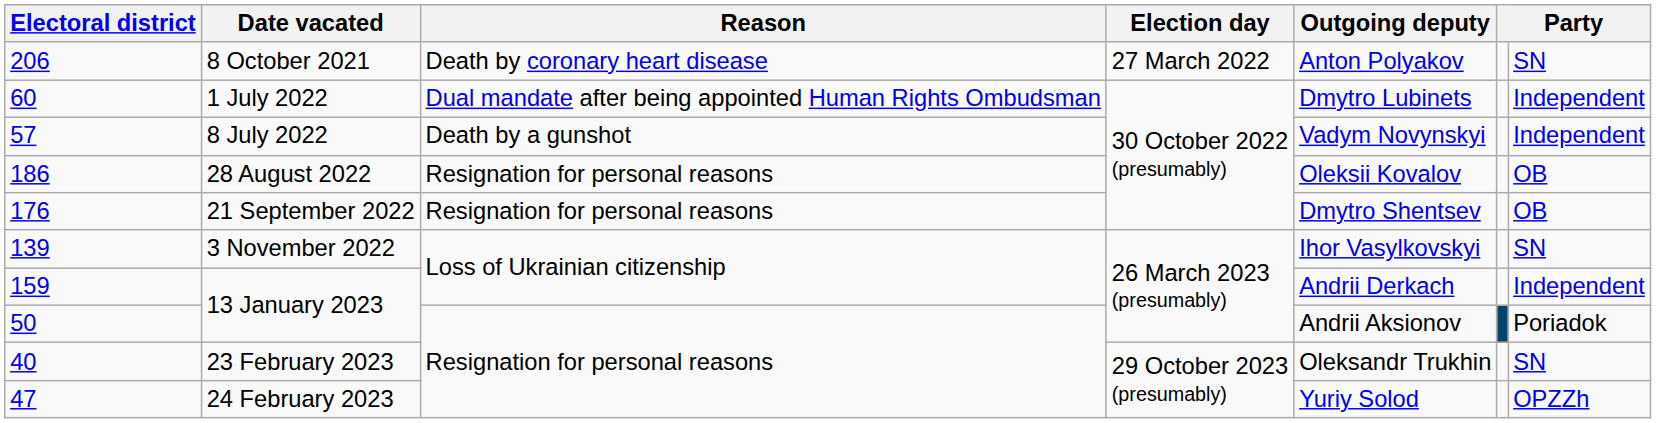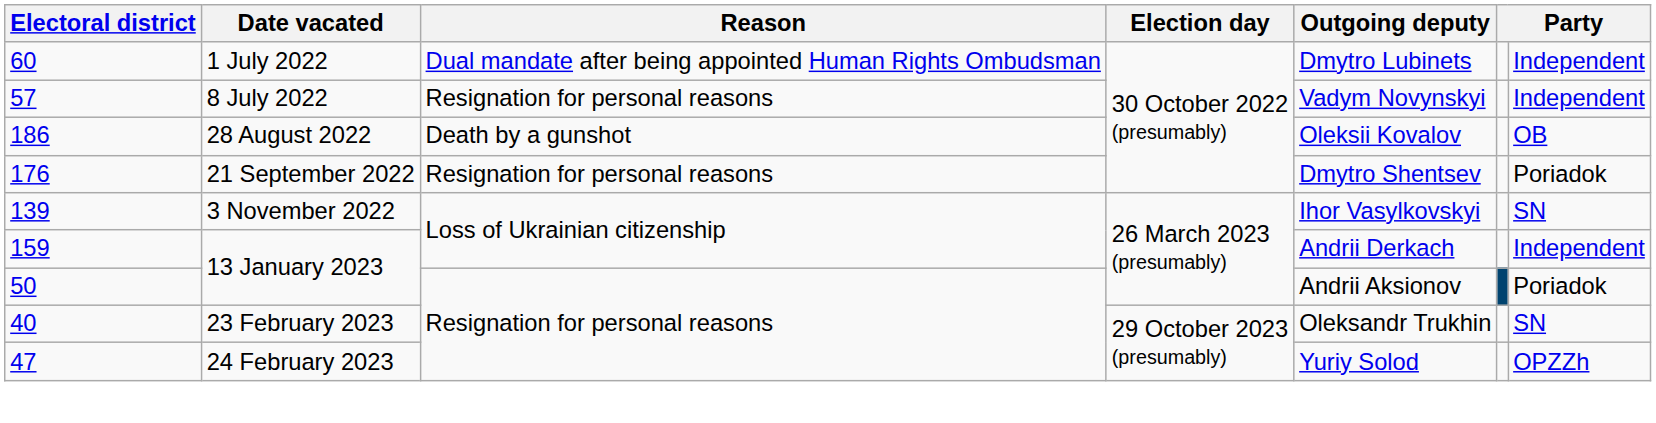- row: (30, 60)
(528, 135) Death by a gunshot -> (599, 98) Resignation for personal reasons
(599, 173) Resignation for personal reasons -> (528, 135) Death by a gunshot
(1530, 211) OB -> (1560, 173) Poriadok
